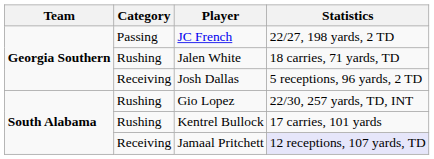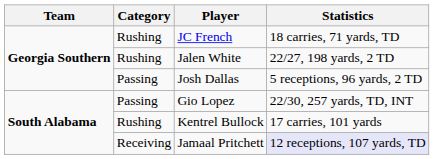(137, 36) Passing -> (139, 36) Rushing
(332, 36) 22/27, 198 yards, 2 TD -> (335, 36) 18 carries, 71 yards, TD
(335, 58) 18 carries, 71 yards, TD -> (332, 58) 22/27, 198 yards, 2 TD
(144, 79) Receiving -> (137, 79) Passing
(139, 100) Rushing -> (137, 100) Passing
